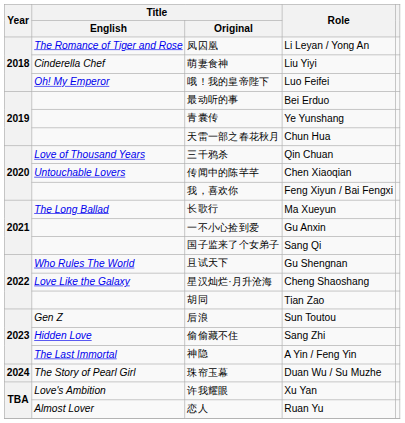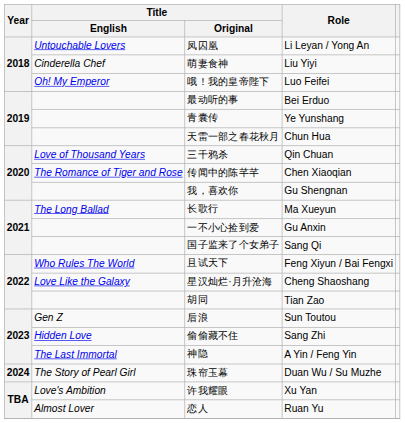(108, 46) The Romance of Tiger and Rose -> (80, 46) Untouchable Lovers
(80, 173) Untouchable Lovers -> (108, 173) The Romance of Tiger and Rose
(339, 191) Feng Xiyun / Bai Fengxi -> (316, 191) Gu Shengnan
(316, 263) Gu Shengnan -> (339, 263) Feng Xiyun / Bai Fengxi
